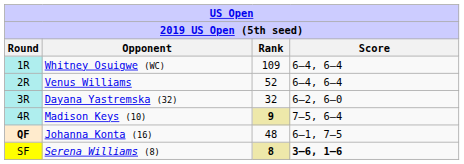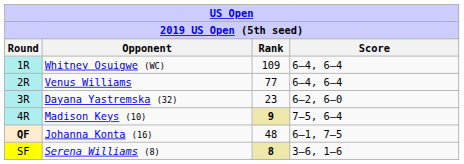(271, 82) 52 -> (271, 82) 77
(271, 99) 32 -> (271, 99) 23
(317, 151) bold -> (317, 151) normal
